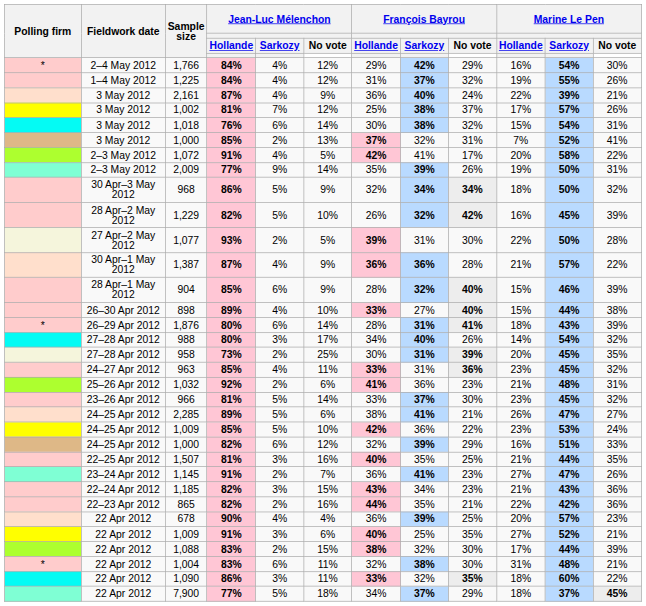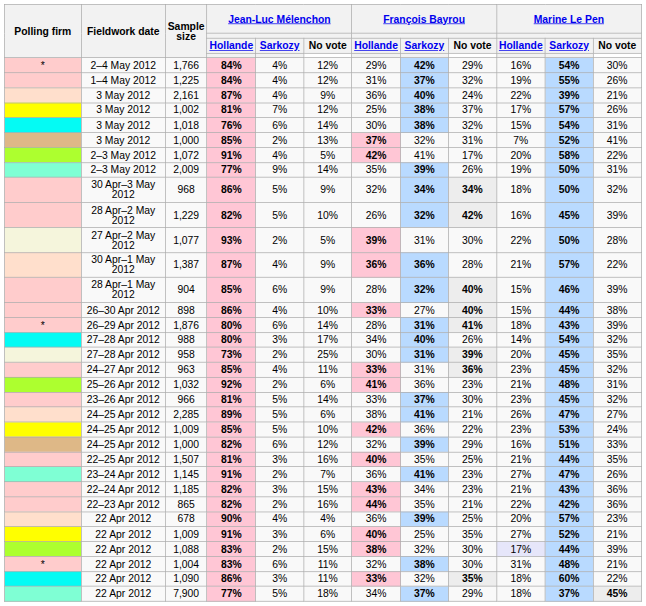(231, 310) 89% -> (231, 310) 86%
(521, 549) no background -> (521, 549) lavender background
